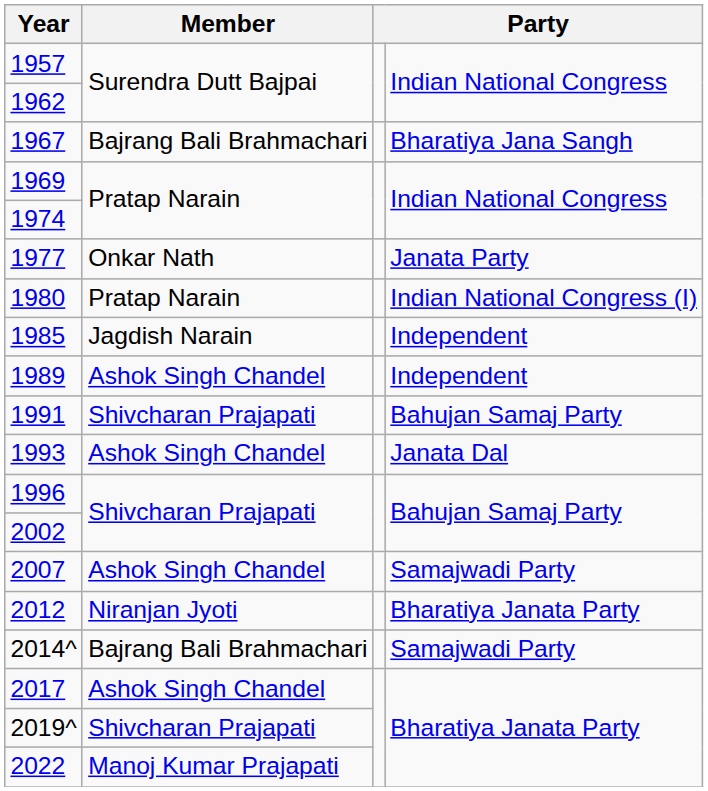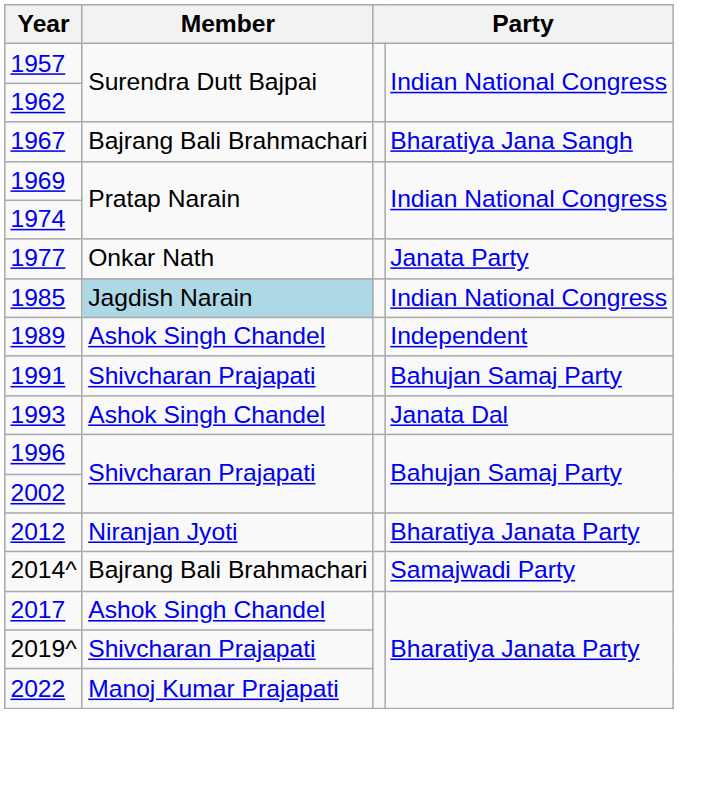- row: (38, 297)
(170, 336) no background -> (170, 297) lightblue background
(459, 336) Independent -> (529, 297) Indian National Congress
- row: (38, 571)
